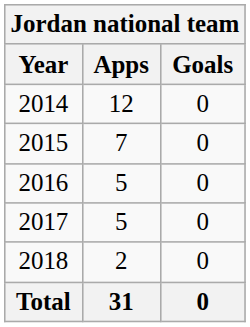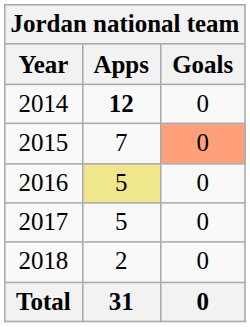(121, 103) normal -> (121, 103) bold
(203, 143) no background -> (203, 143) lightsalmon background
(121, 182) no background -> (121, 182) khaki background
